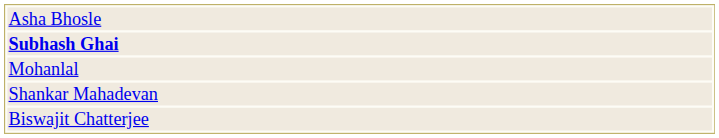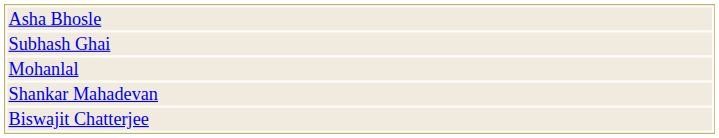(64, 43) bold -> (59, 43) normal
